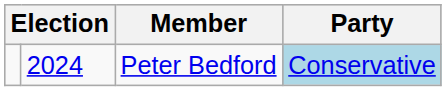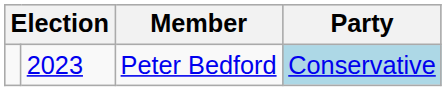(55, 64) 2024 -> (55, 64) 2023
